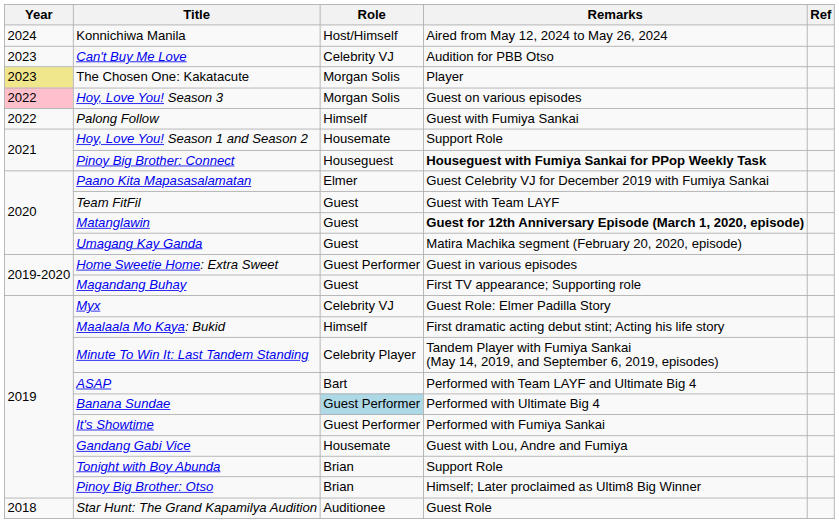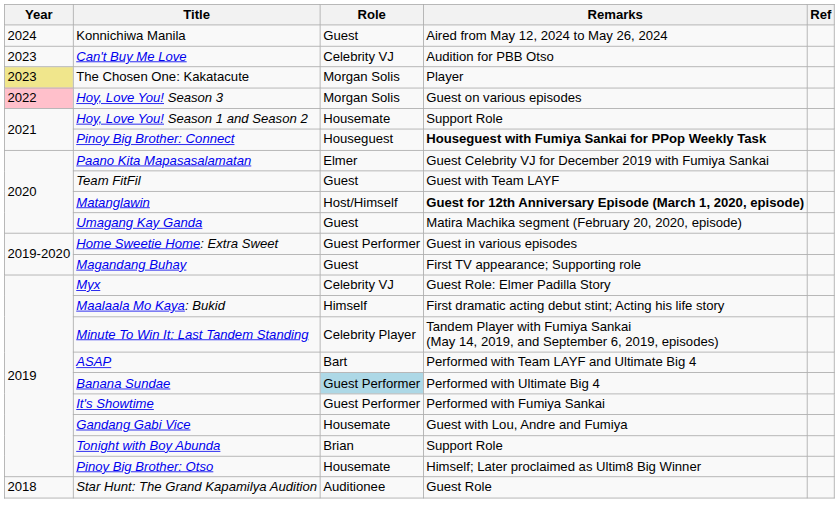(360, 35) Host/Himself -> (341, 35) Guest
- row: (117, 118)
(341, 222) Guest -> (360, 202) Host/Himself
(338, 487) Brian -> (357, 466) Housemate
